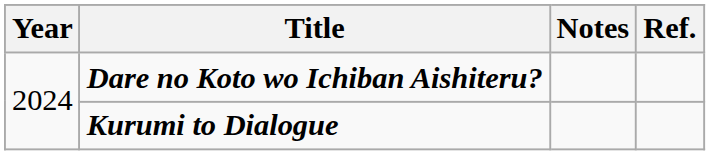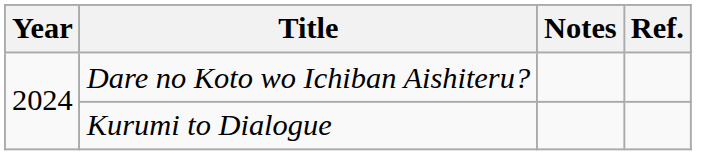(315, 76) bold -> (308, 76) normal
(213, 125) bold -> (209, 125) normal
